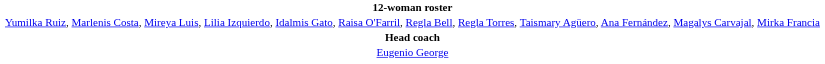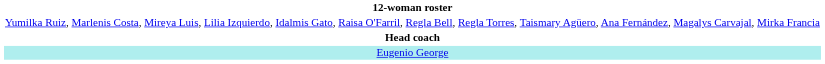(412, 52) no background -> (412, 52) paleturquoise background
